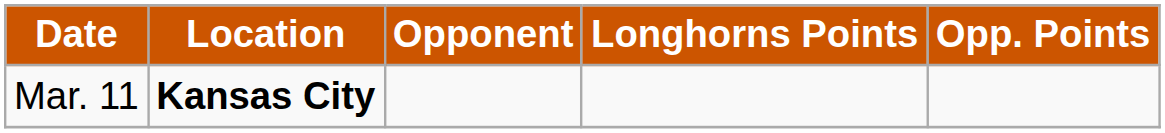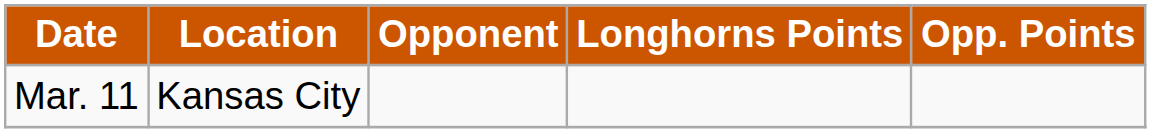(266, 95) bold -> (258, 95) normal
